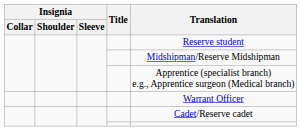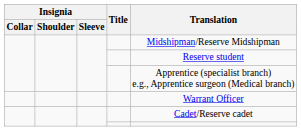(213, 42) Reserve student -> (213, 42) Midshipman/Reserve Midshipman
(213, 57) Midshipman/Reserve Midshipman -> (213, 57) Reserve student
